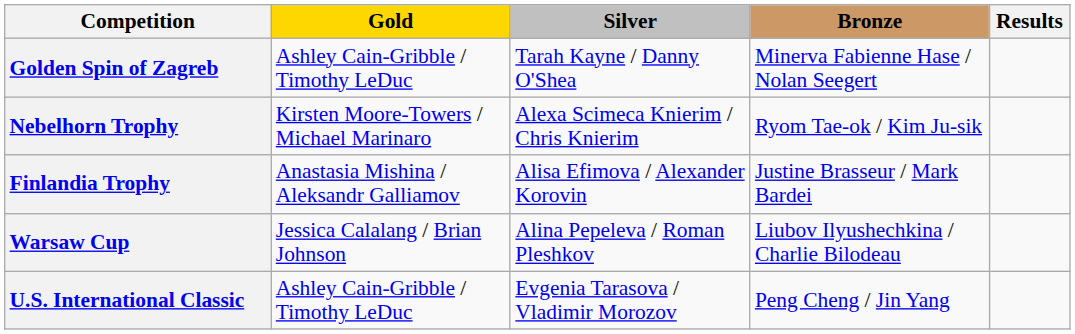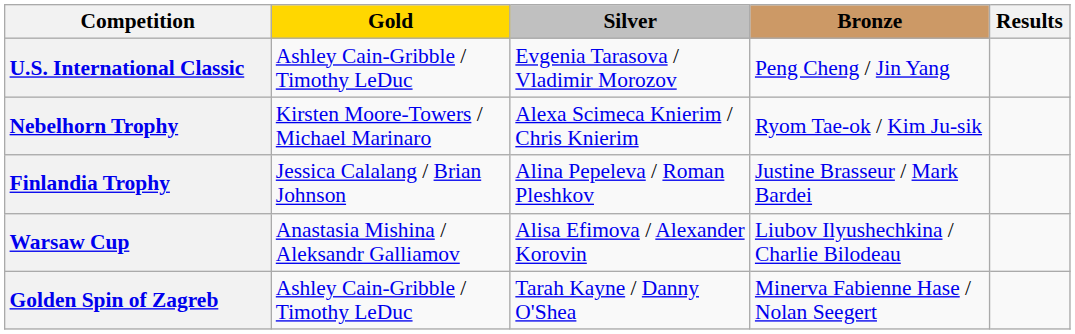rows swapped: (127, 300) <-> (114, 67)
(368, 183) Anastasia Mishina / Aleksandr Galliamov -> (378, 183) Jessica Calalang / Brian Johnson
(630, 183) Alisa Efimova / Alexander Korovin -> (620, 183) Alina Pepeleva / Roman Pleshkov
(378, 241) Jessica Calalang / Brian Johnson -> (368, 241) Anastasia Mishina / Aleksandr Galliamov
(620, 241) Alina Pepeleva / Roman Pleshkov -> (630, 241) Alisa Efimova / Alexander Korovin
